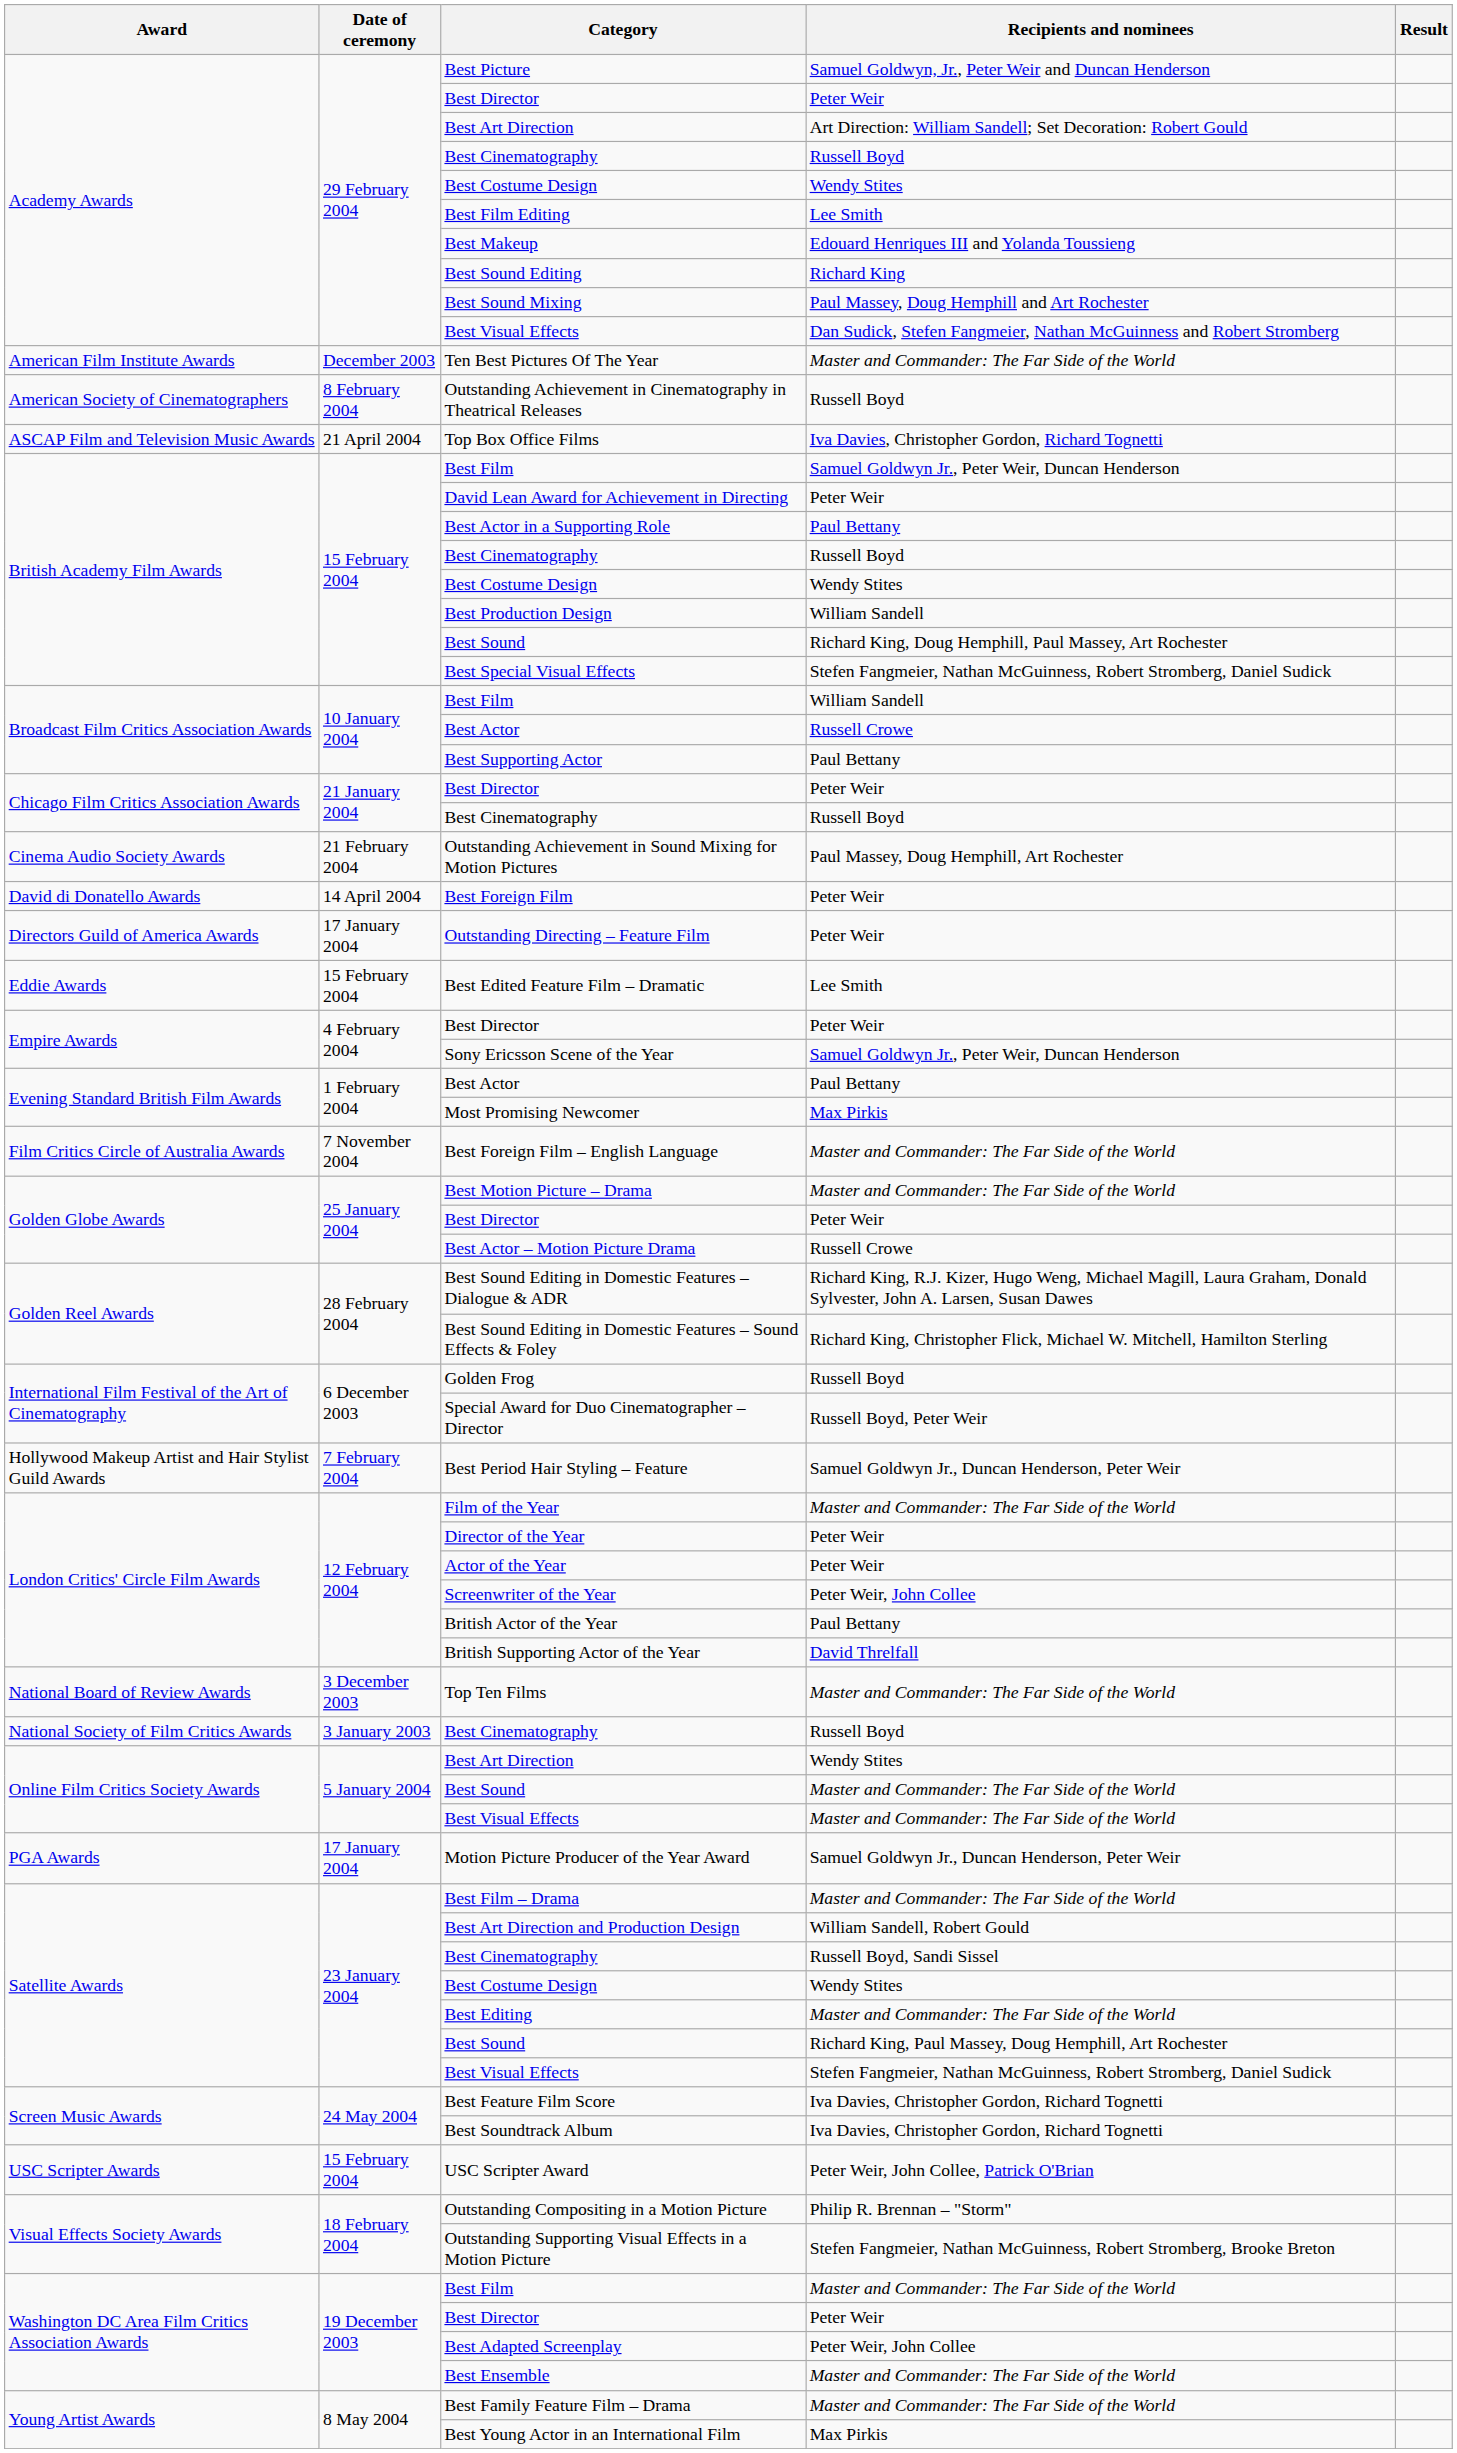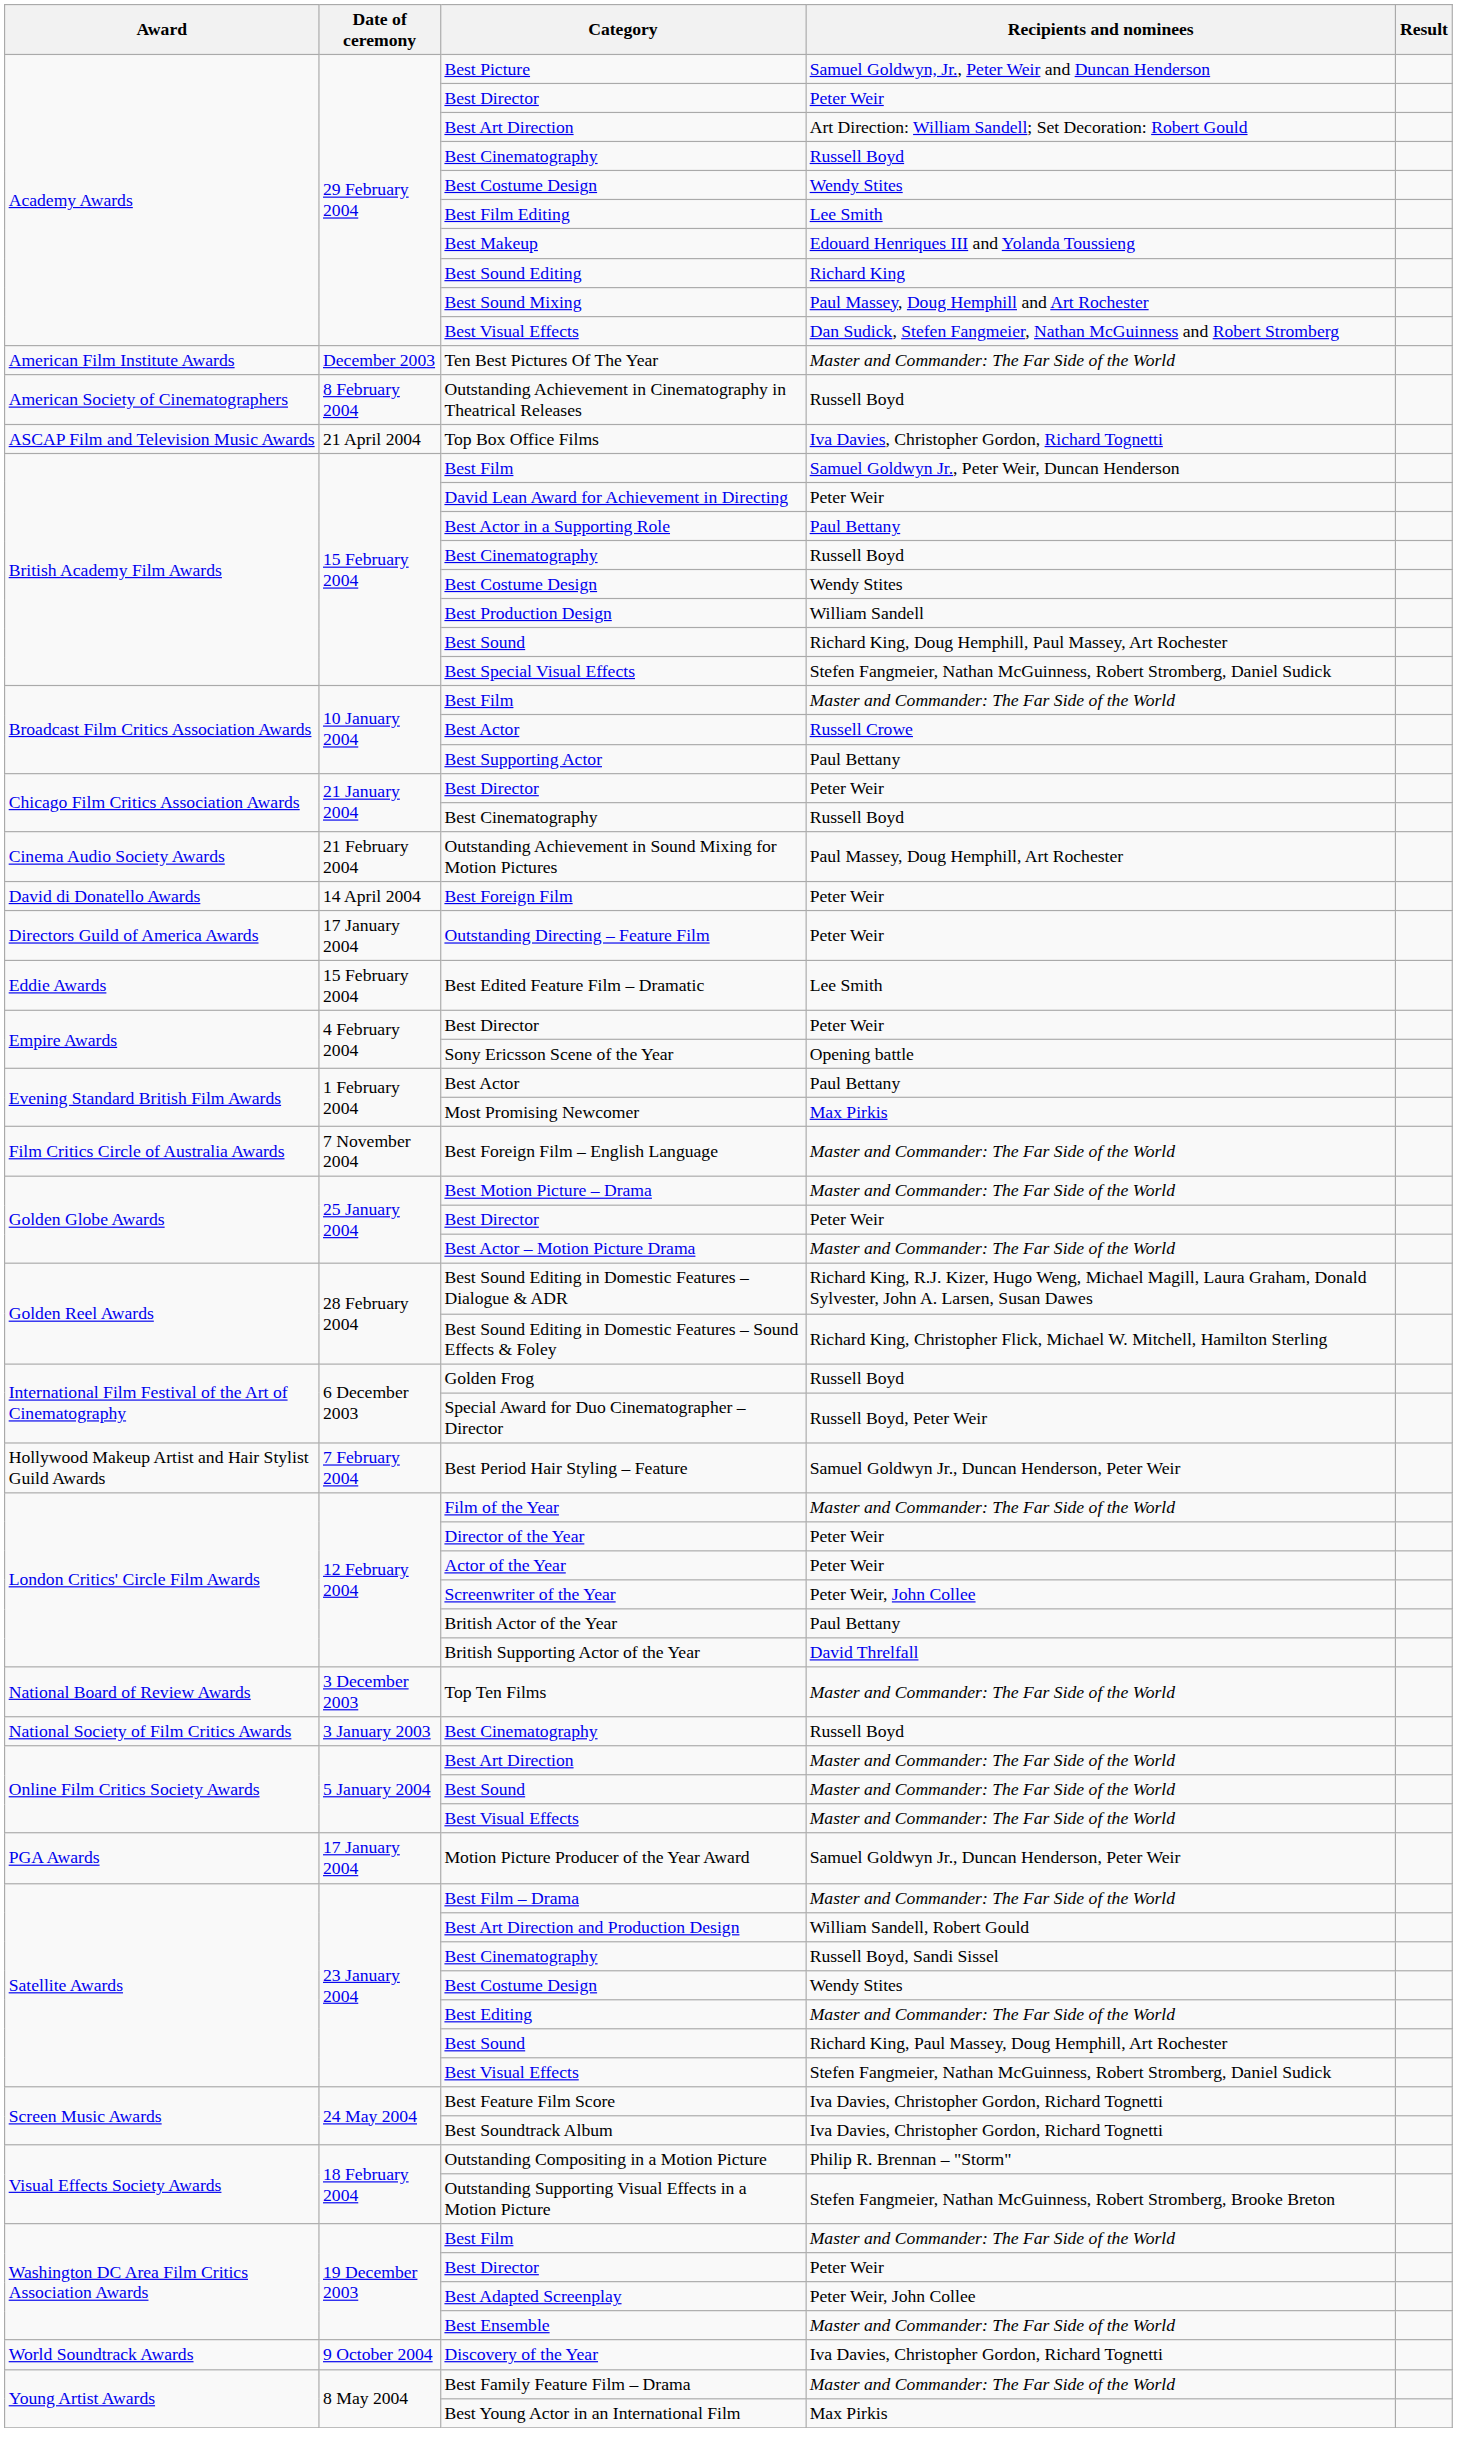(867, 700) William Sandell -> (992, 700) Master and Commander: The Far Side of the World
(995, 1053) Samuel Goldwyn Jr., Peter Weir, Duncan Henderson -> (862, 1053) Opening battle
(861, 1249) Russell Crowe -> (992, 1249) Master and Commander: The Far Side of the World
(856, 1760) Wendy Stites -> (992, 1760) Master and Commander: The Far Side of the World
- row: (84, 2169)
+ row: (101, 2354)
